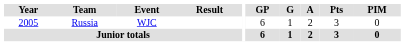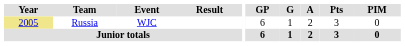(28, 22) no background -> (28, 22) khaki background
